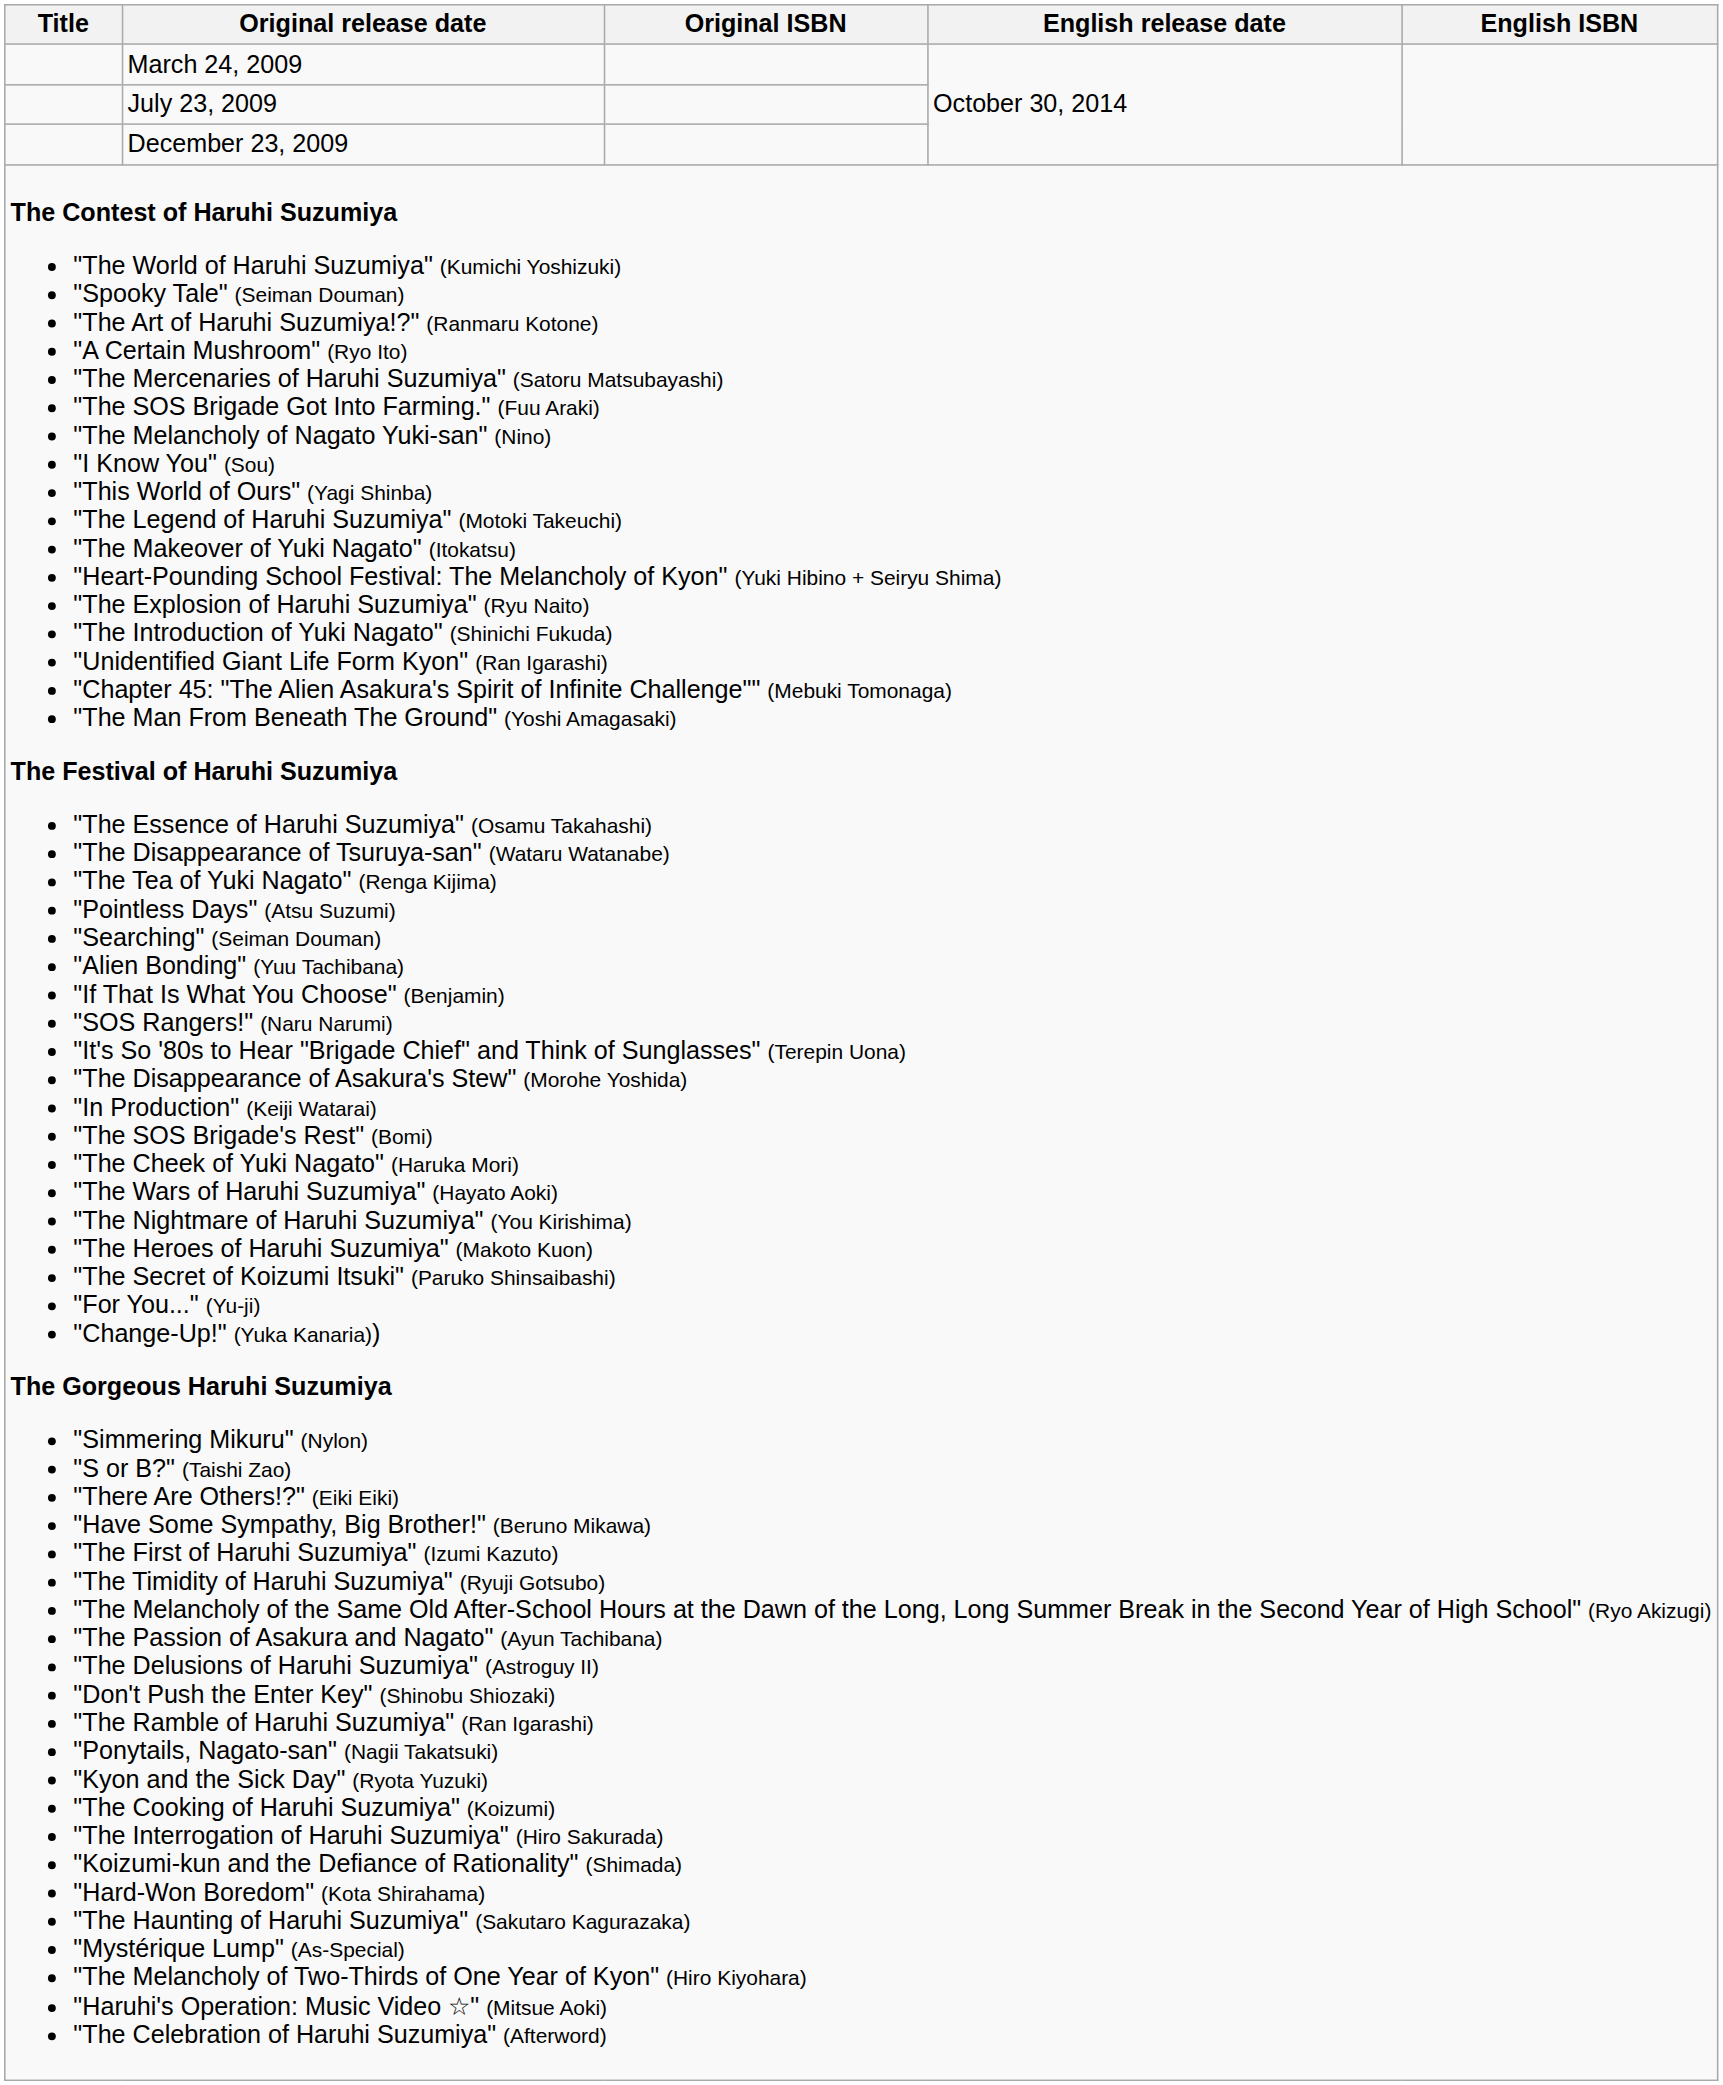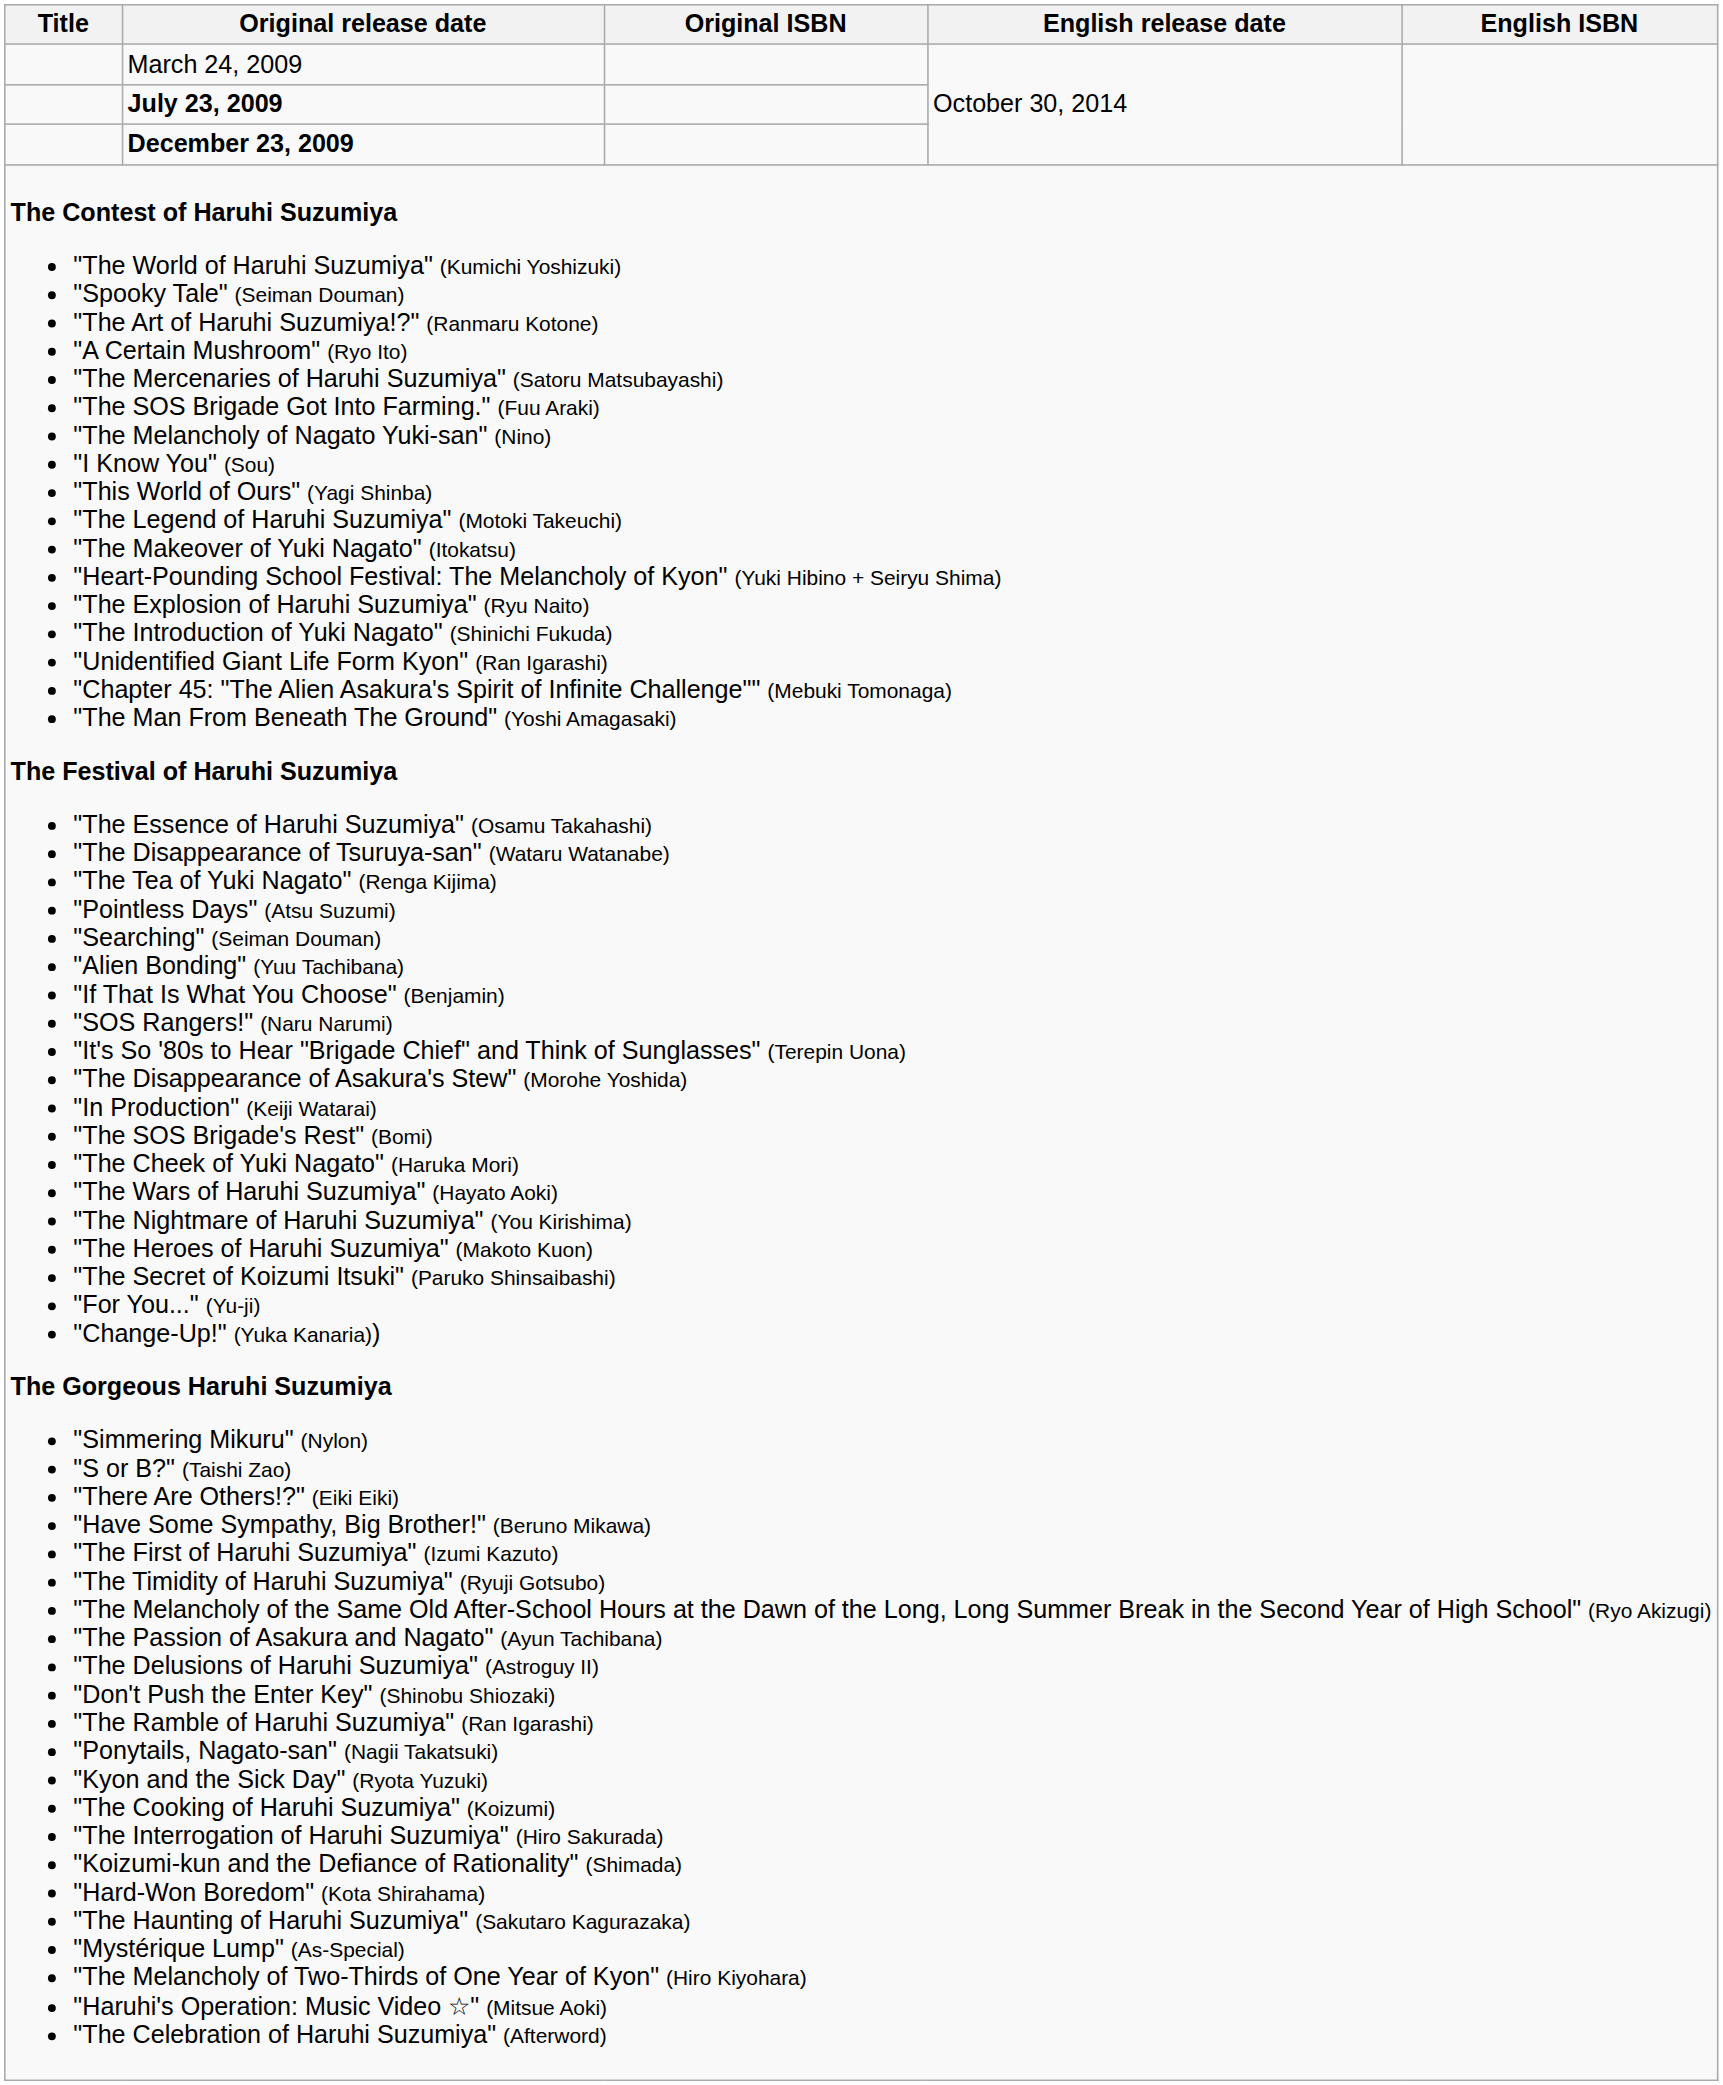(202, 104) normal -> (205, 104) bold
(238, 143) normal -> (241, 143) bold
